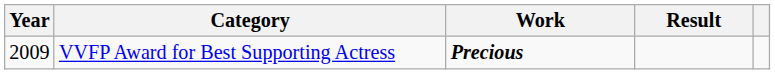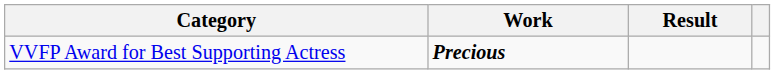- column: (29, 20)
